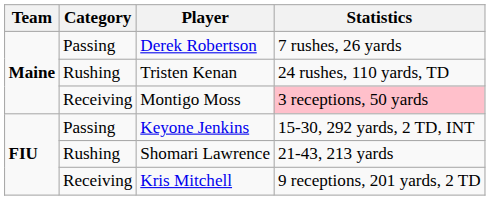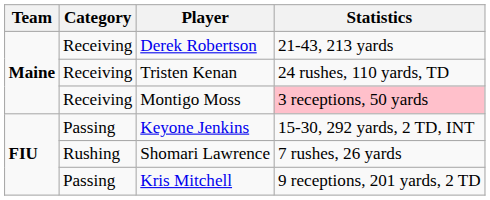(89, 45) Passing -> (98, 45) Receiving
(340, 45) 7 rushes, 26 yards -> (336, 45) 21-43, 213 yards
(92, 72) Rushing -> (98, 72) Receiving
(336, 153) 21-43, 213 yards -> (340, 153) 7 rushes, 26 yards
(98, 181) Receiving -> (89, 181) Passing
